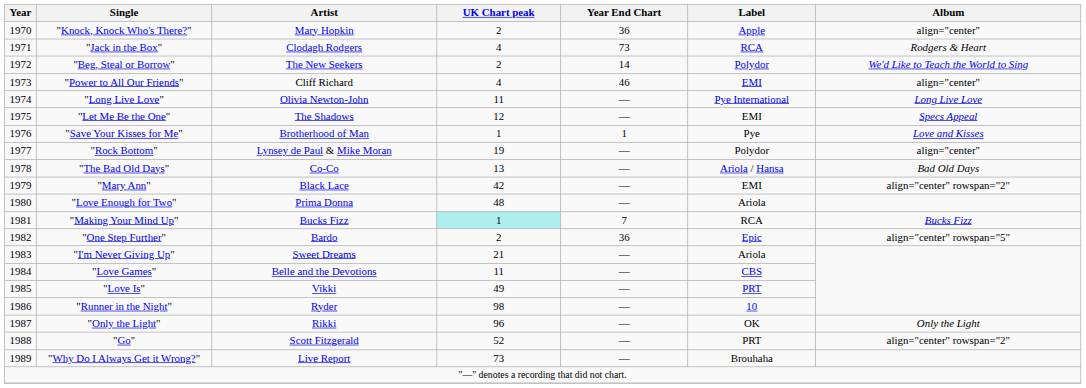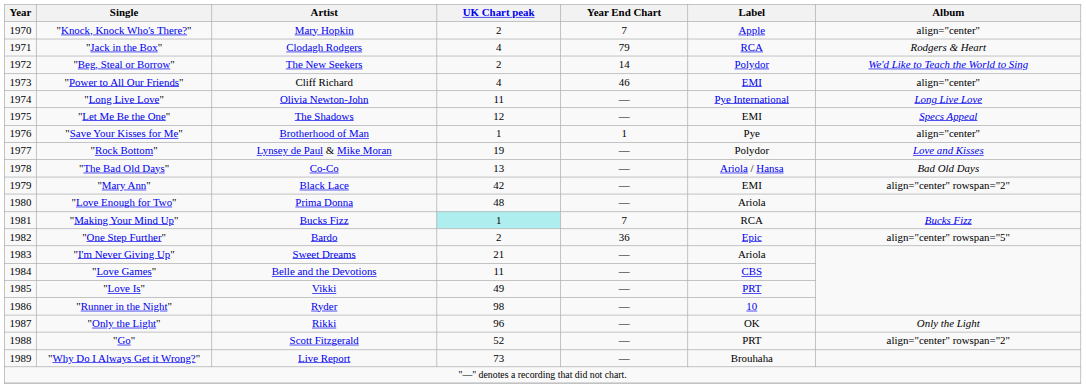(624, 30) 36 -> (624, 30) 7
(624, 47) 73 -> (624, 47) 79
(948, 133) Love and Kisses -> (948, 133) align="center"
(948, 151) align="center" -> (948, 151) Love and Kisses
